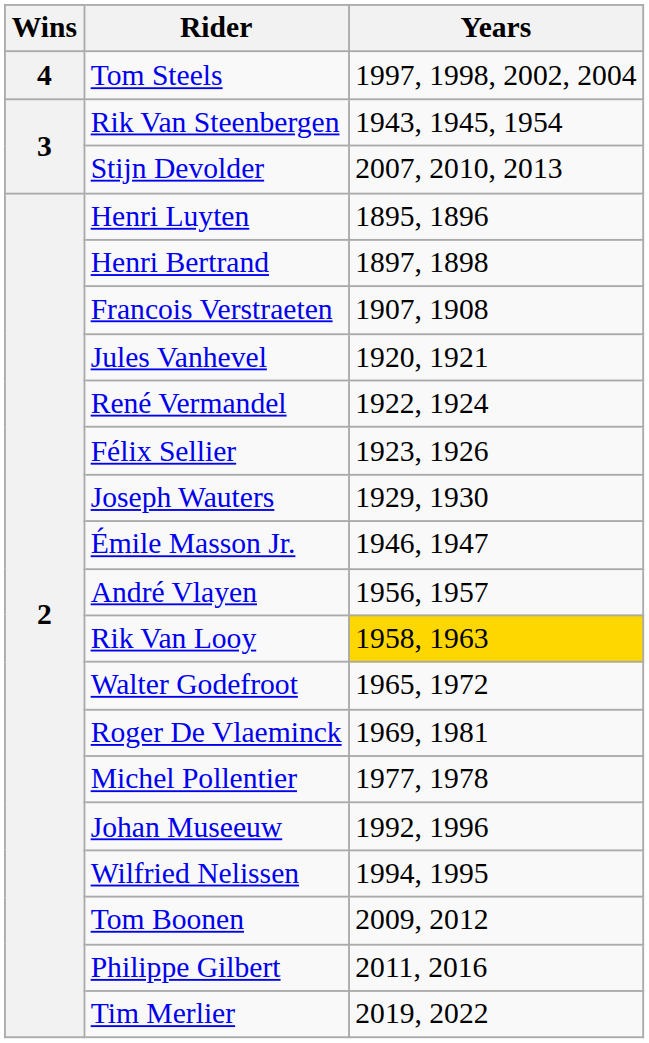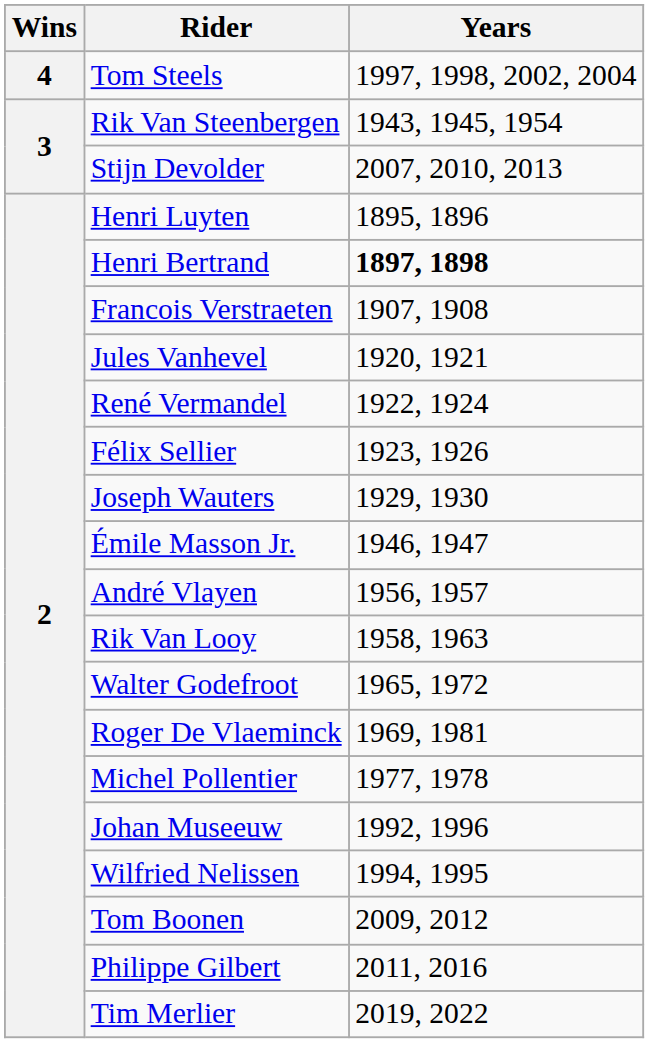(422, 262) normal -> (422, 262) bold
(422, 638) gold background -> (422, 638) no background
